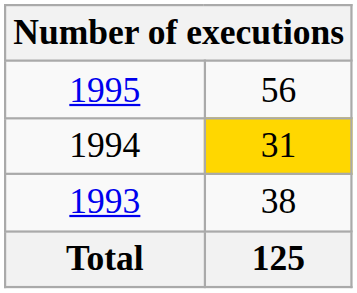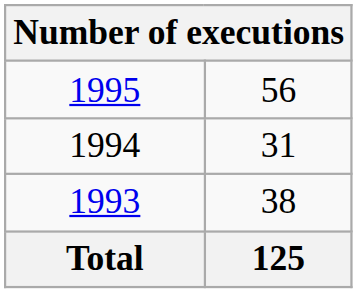(278, 145) gold background -> (278, 145) no background
